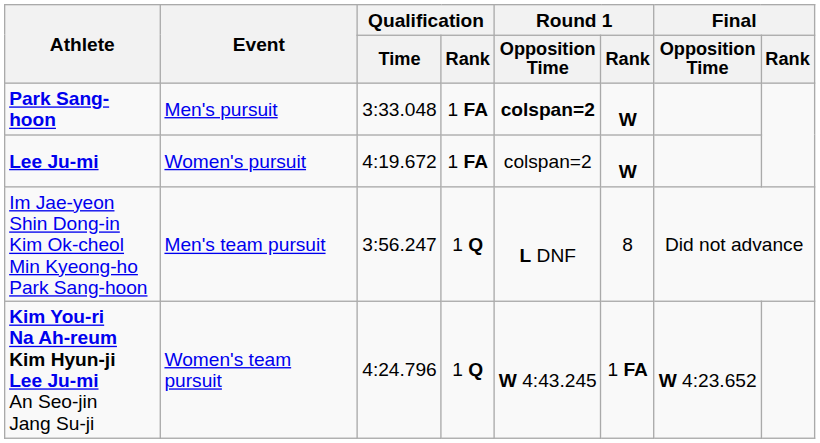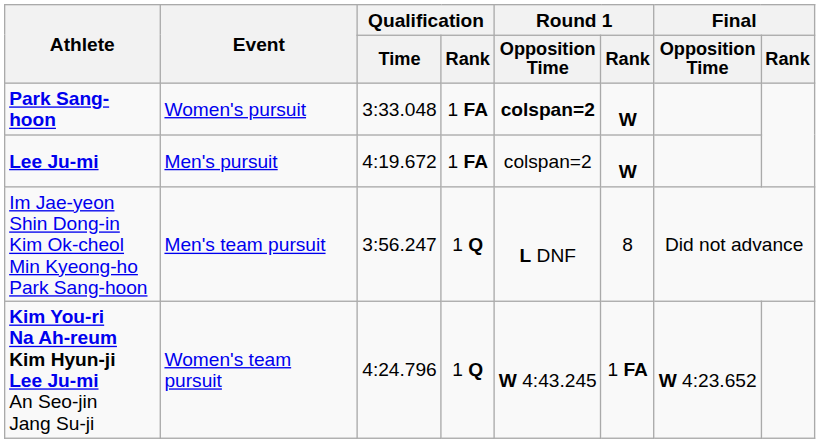(221, 110) Men's pursuit -> (235, 110) Women's pursuit
(235, 161) Women's pursuit -> (221, 161) Men's pursuit
